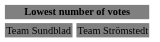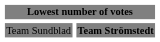(113, 30) normal -> (116, 30) bold
